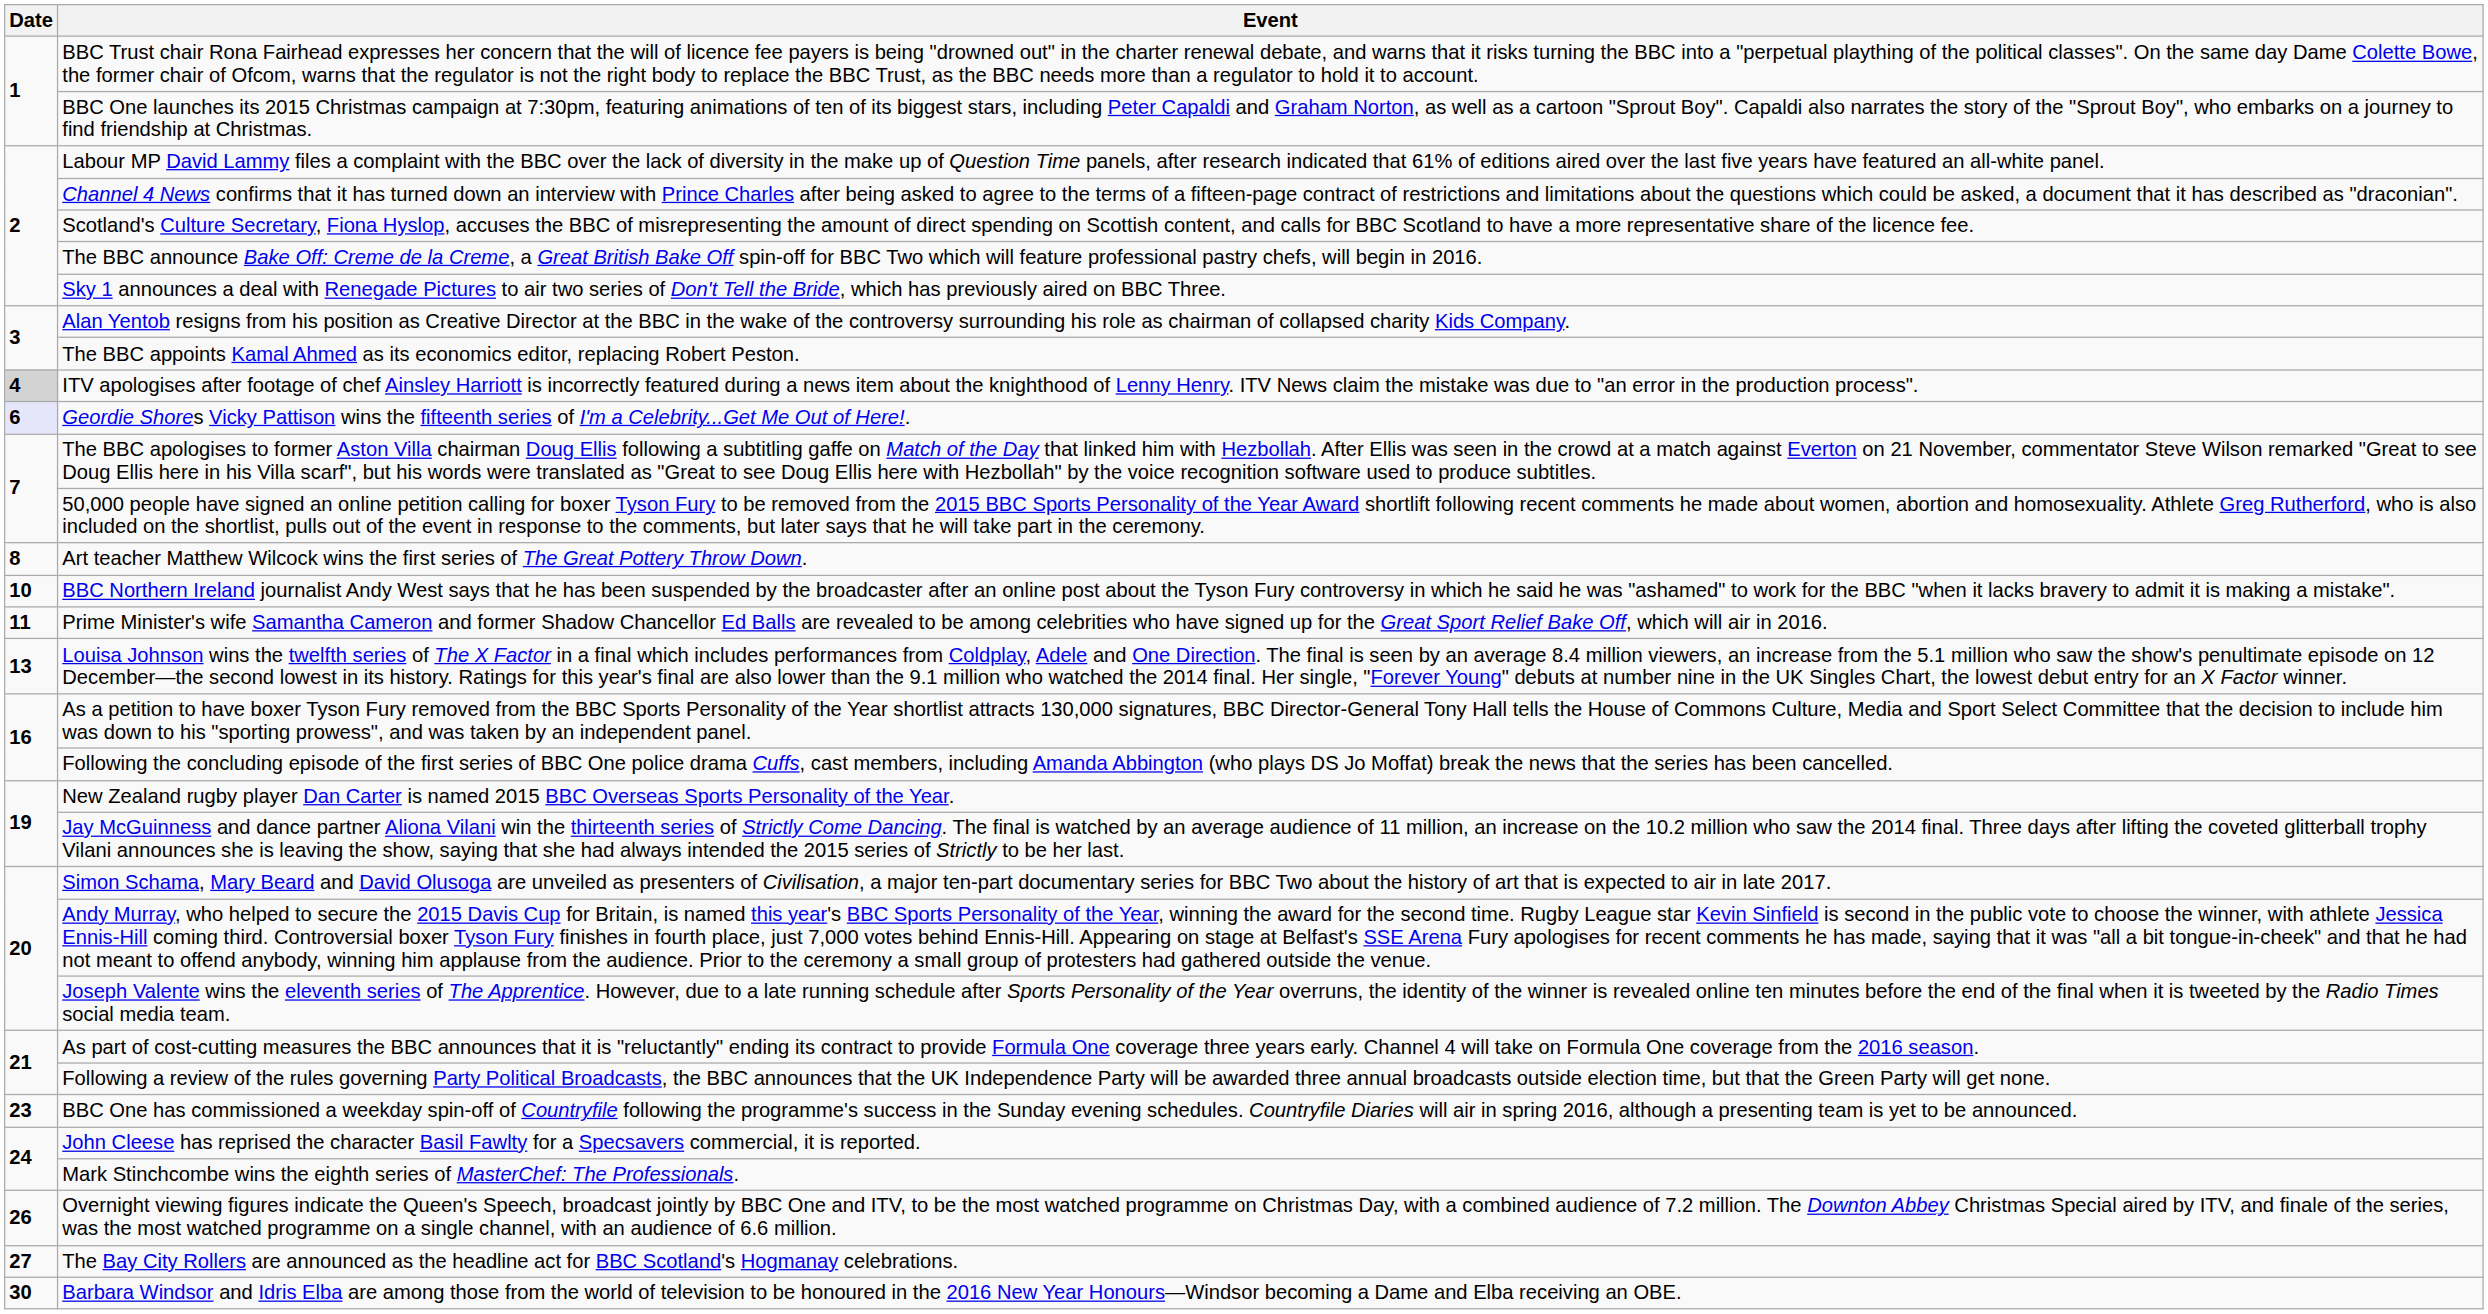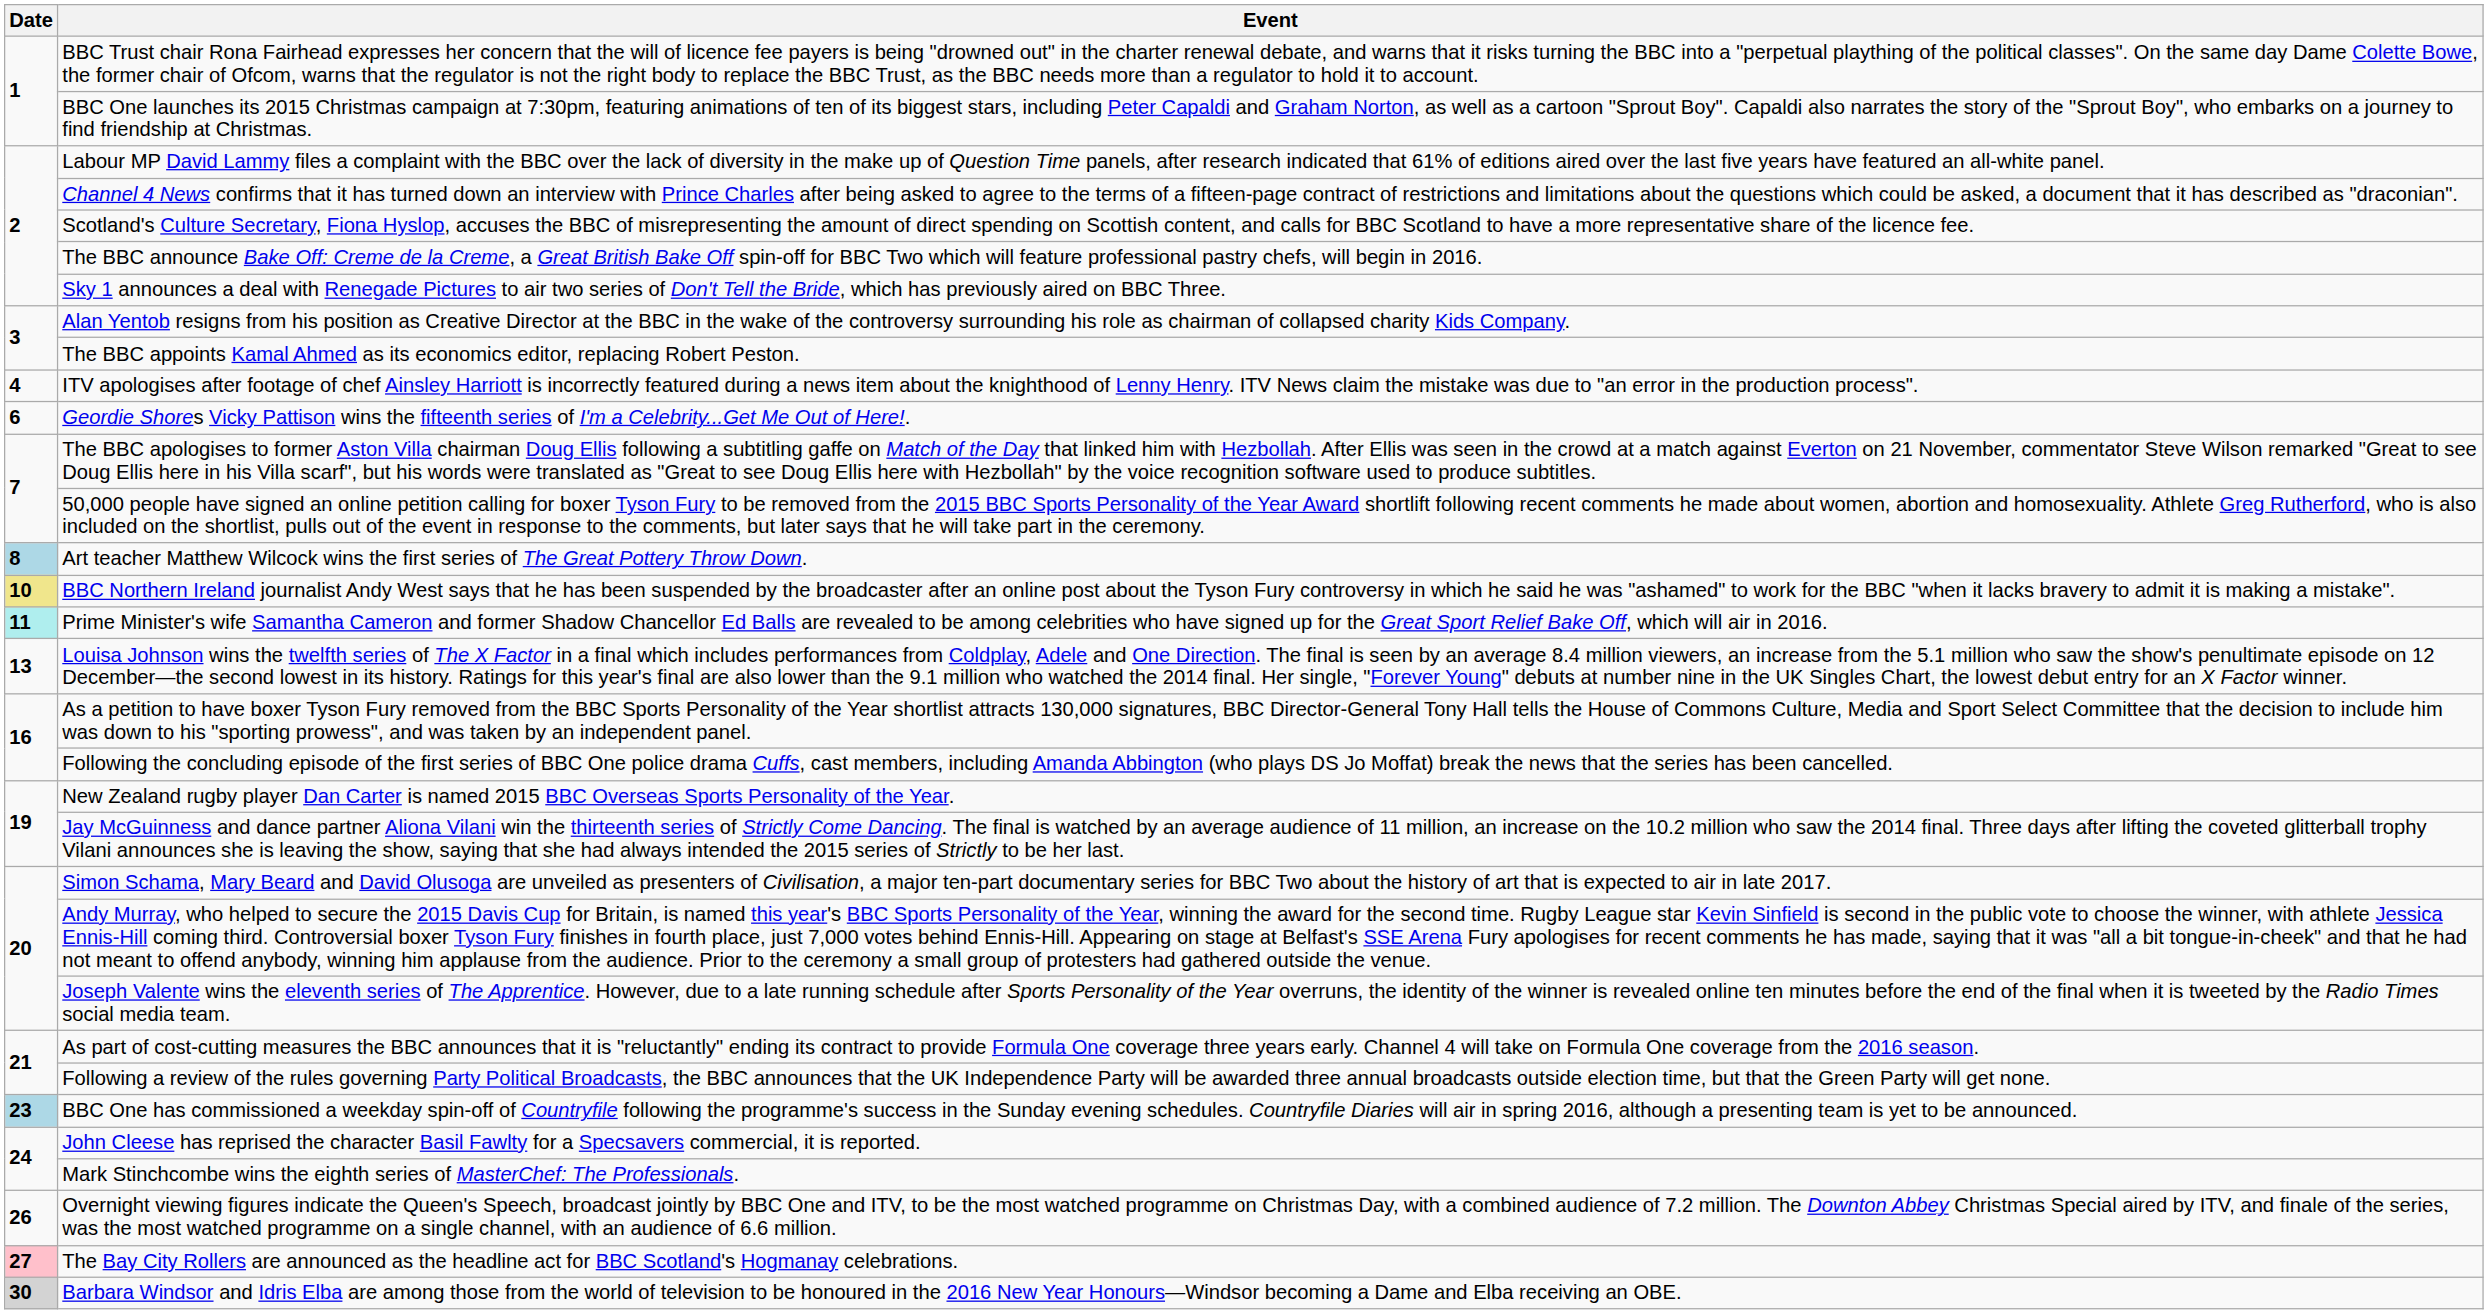(15, 385) lightgrey background -> (15, 385) no background
(15, 417) lavender background -> (15, 417) no background
(15, 558) no background -> (15, 558) lightblue background
(20, 590) no background -> (20, 590) khaki background
(20, 622) no background -> (20, 622) paleturquoise background
(20, 1110) no background -> (20, 1110) lightblue background
(20, 1261) no background -> (20, 1261) pink background
(20, 1293) no background -> (20, 1293) lightgrey background
